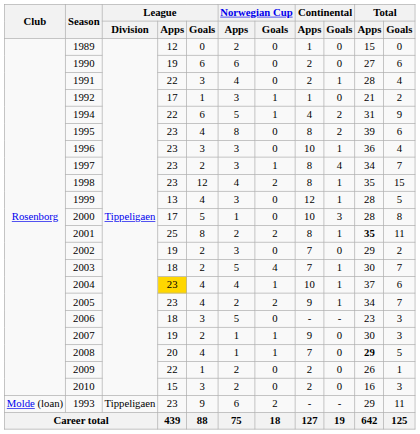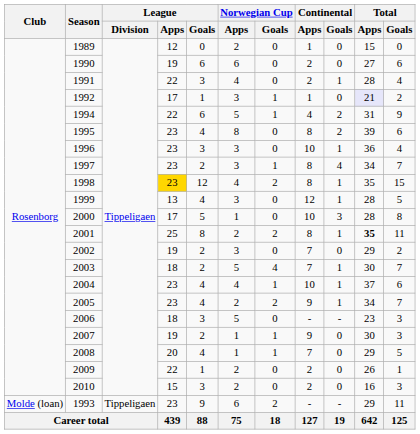(369, 98) no background -> (369, 98) lavender background
(172, 183) no background -> (172, 183) gold background
(172, 285) gold background -> (172, 285) no background
(369, 353) bold -> (369, 353) normal
